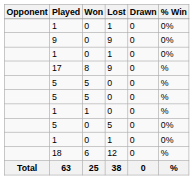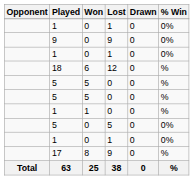rows swapped: (57, 68) <-> (57, 153)
